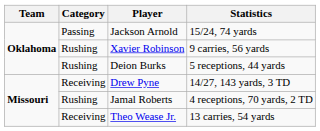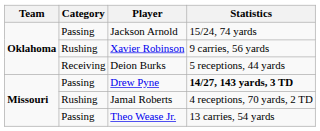(79, 65) Rushing -> (83, 65) Receiving
(83, 83) Receiving -> (78, 83) Passing
(240, 83) normal -> (241, 83) bold
(83, 117) Receiving -> (78, 117) Passing
